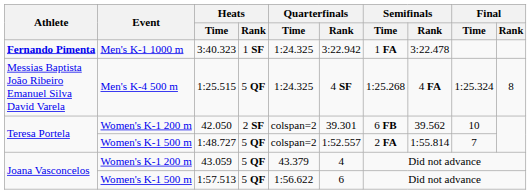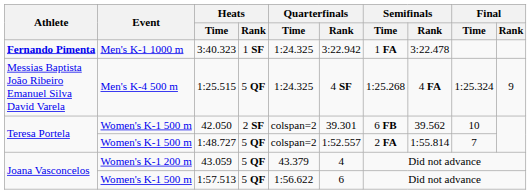(511, 87) 8 -> (511, 87) 9
(146, 125) Women's K-1 200 m -> (146, 125) Women's K-1 500 m
